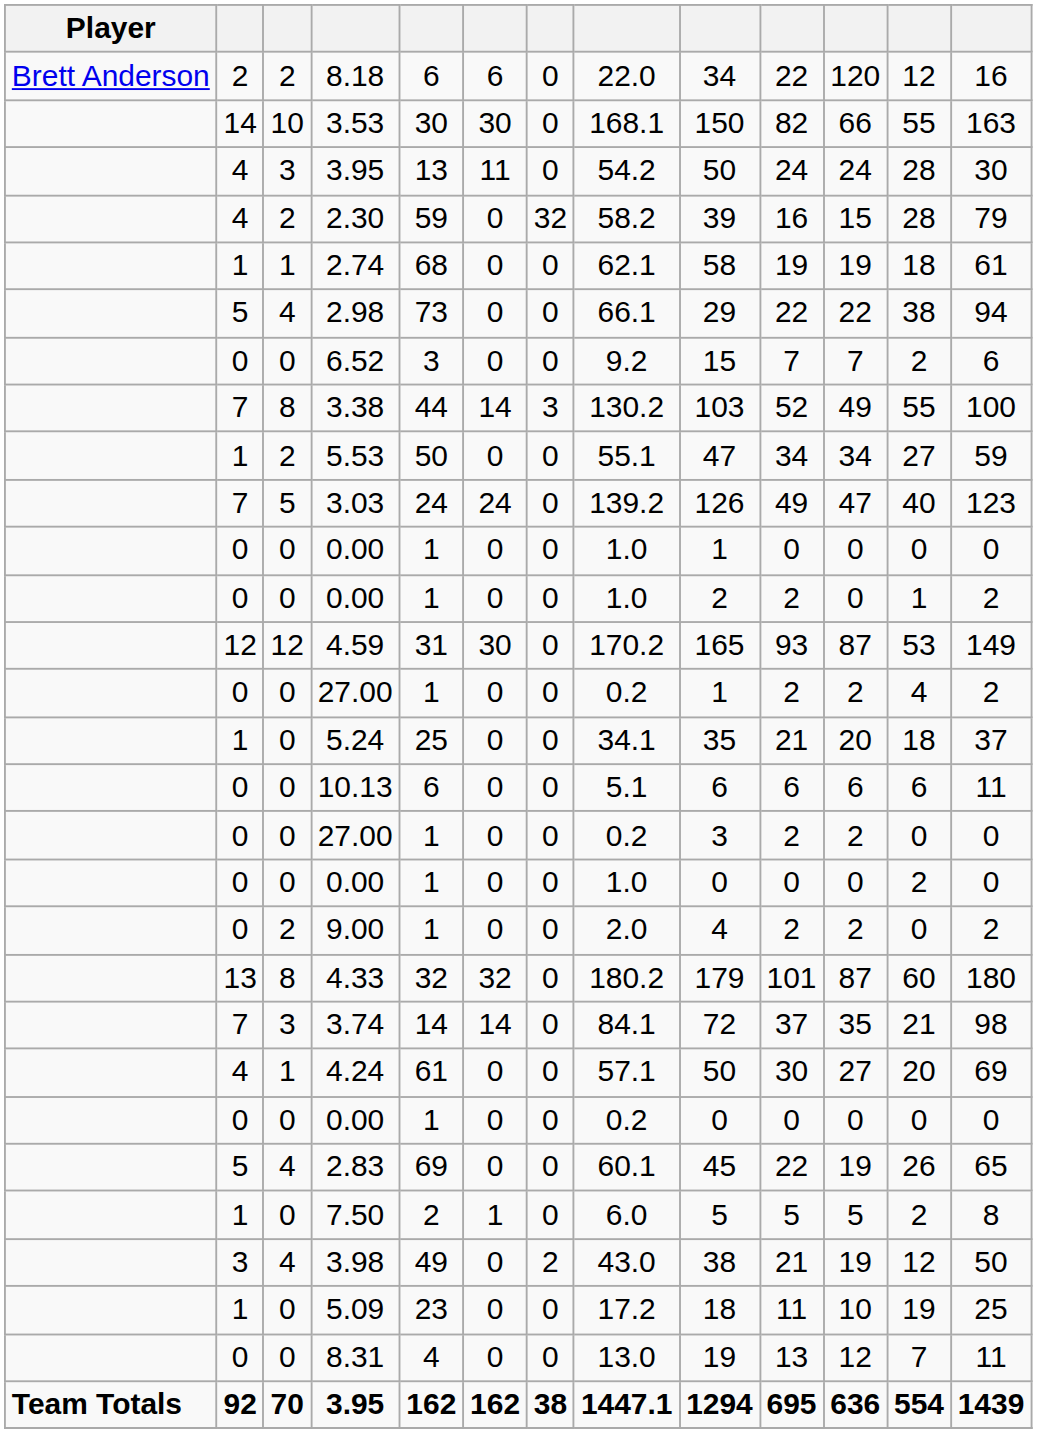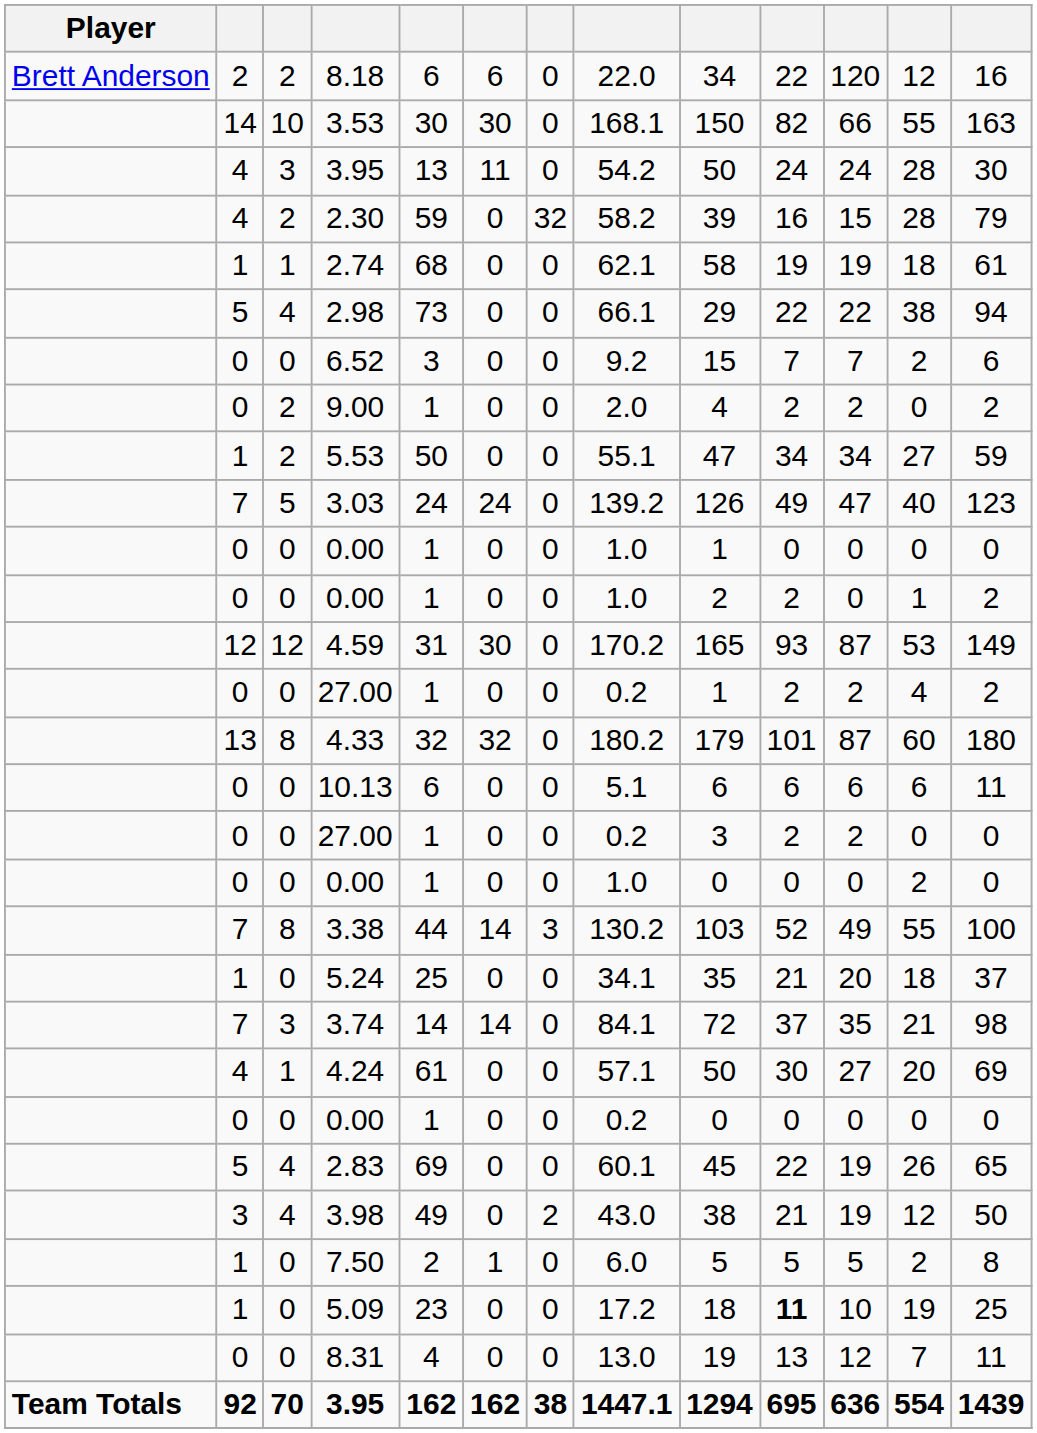rows swapped: (240, 929) <-> (240, 407)
rows swapped: (240, 977) <-> (240, 739)
rows swapped: (240, 1214) <-> (240, 1261)
(792, 1309) normal -> (792, 1309) bold
